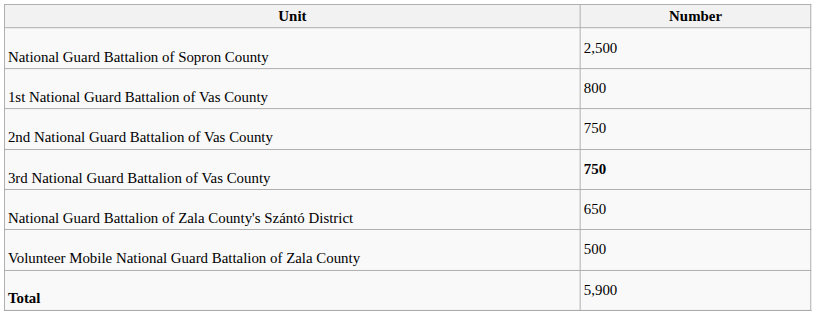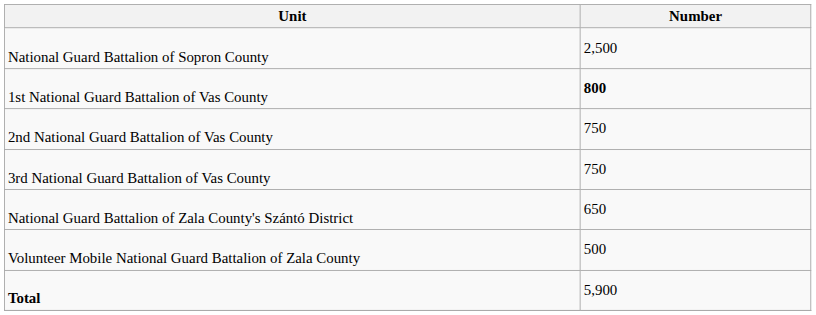(595, 88) normal -> (595, 88) bold
(595, 169) bold -> (595, 169) normal
